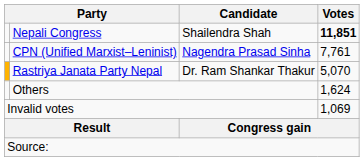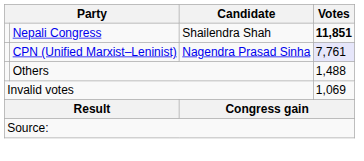(335, 52) no background -> (331, 52) lavender background
- row: (87, 71)
(335, 90) 1,624 -> (331, 71) 1,488
